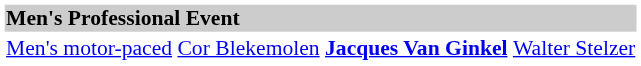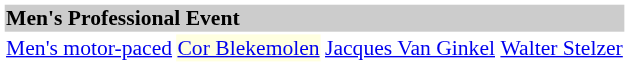(249, 47) no background -> (249, 47) lightyellow background
(416, 47) bold -> (410, 47) normal
